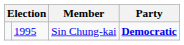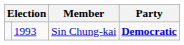(25, 31) 1995 -> (25, 31) 1993
